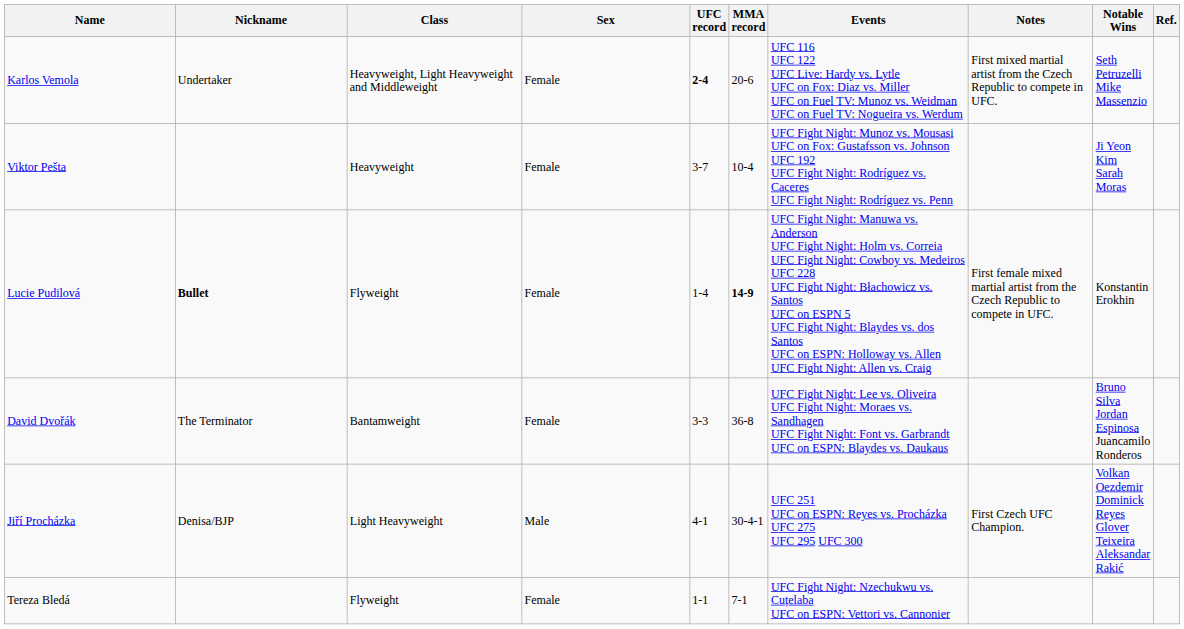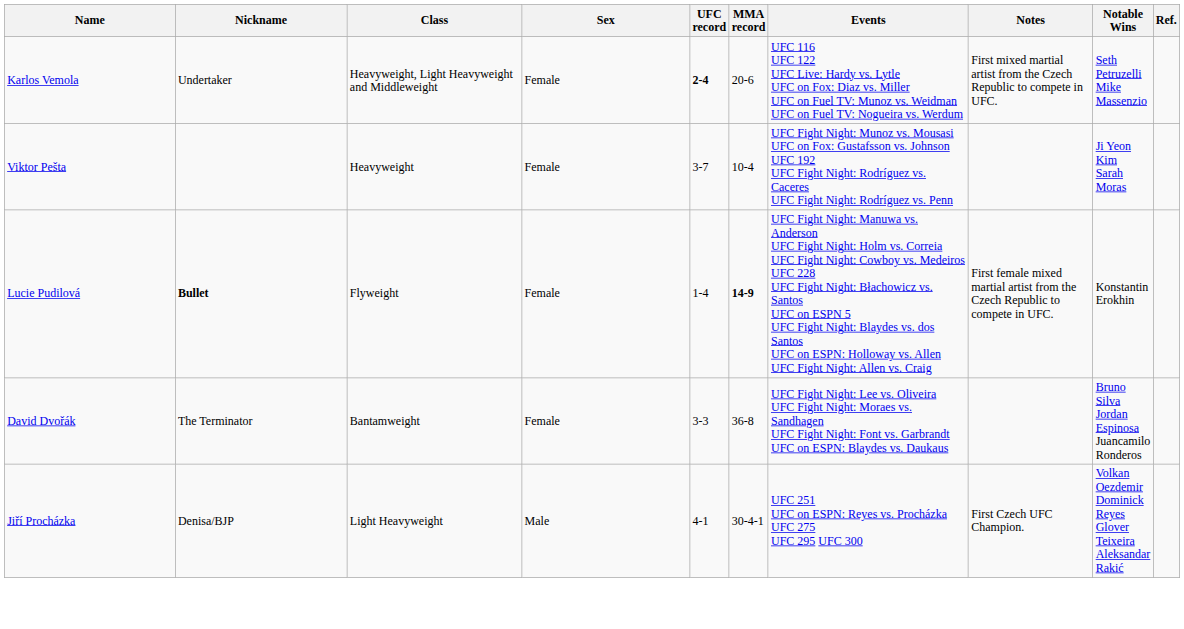- row: (39, 600)
